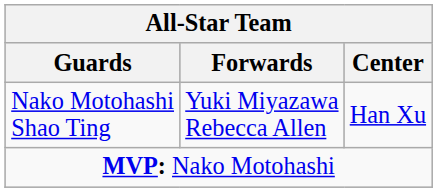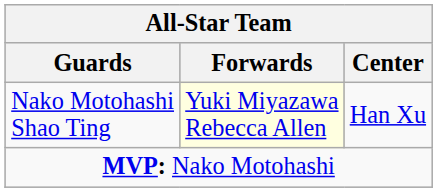(262, 114) no background -> (262, 114) lightyellow background
